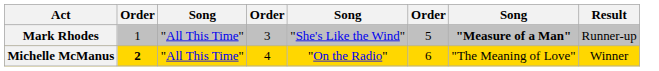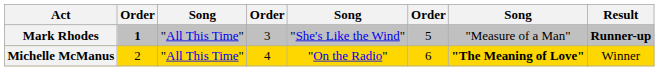(138, 35) normal -> (138, 35) bold
(514, 35) bold -> (518, 35) normal
(609, 35) normal -> (621, 35) bold
(138, 55) bold -> (138, 55) normal
(514, 55) normal -> (518, 55) bold
